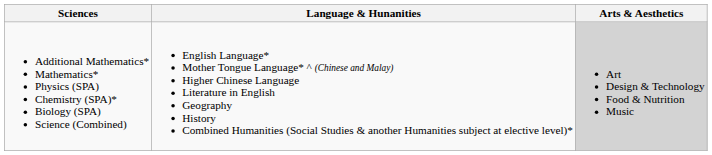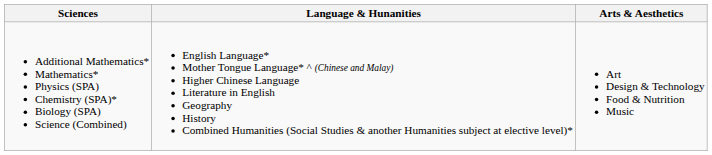(641, 93) lightgrey background -> (641, 93) no background
